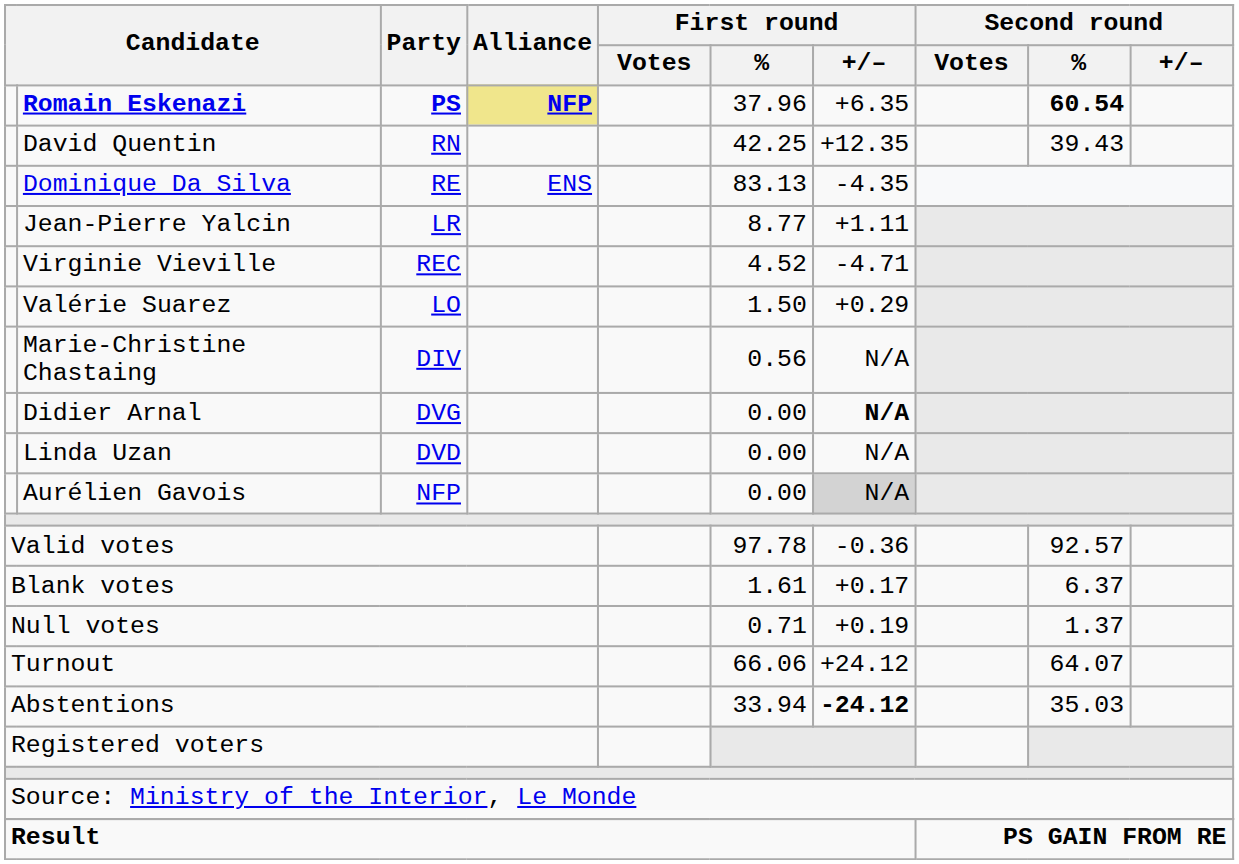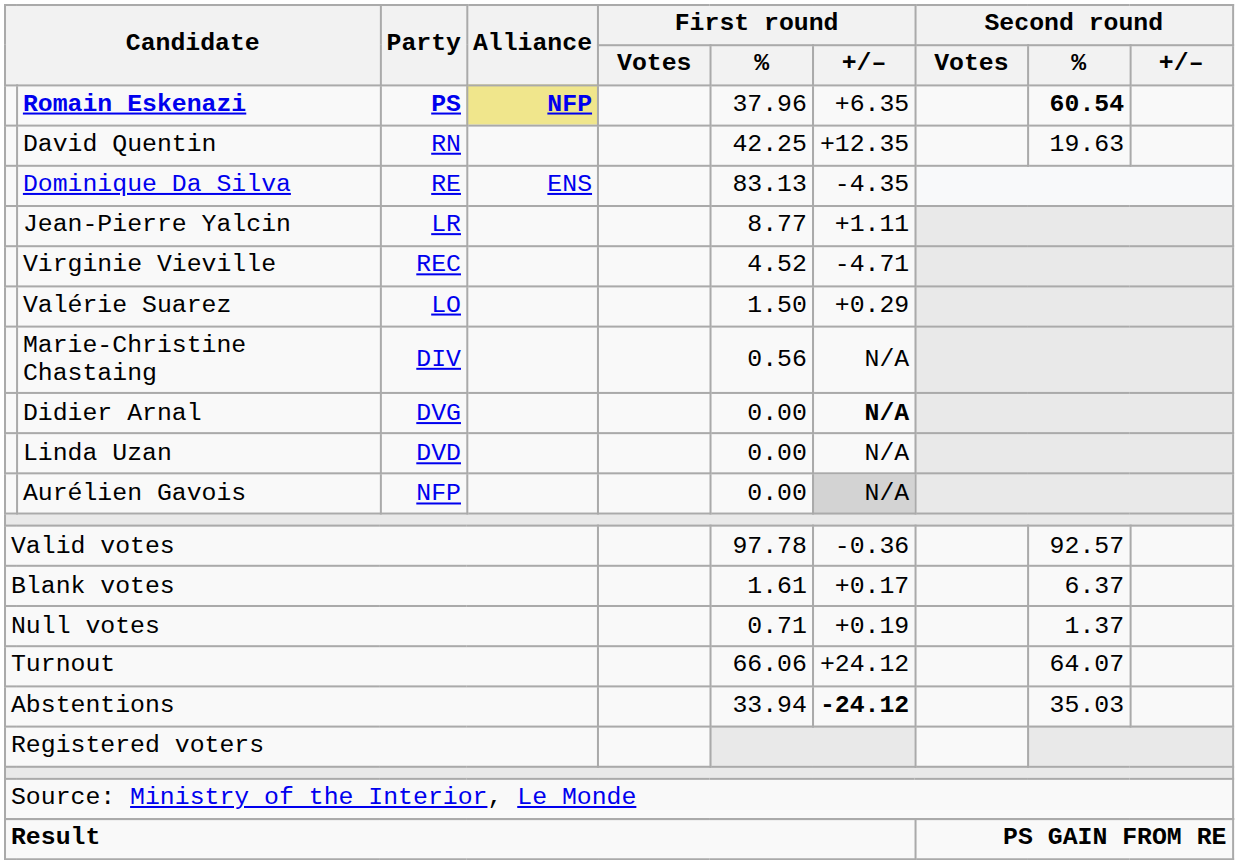(1087, 146) 39.43 -> (1087, 146) 19.63
